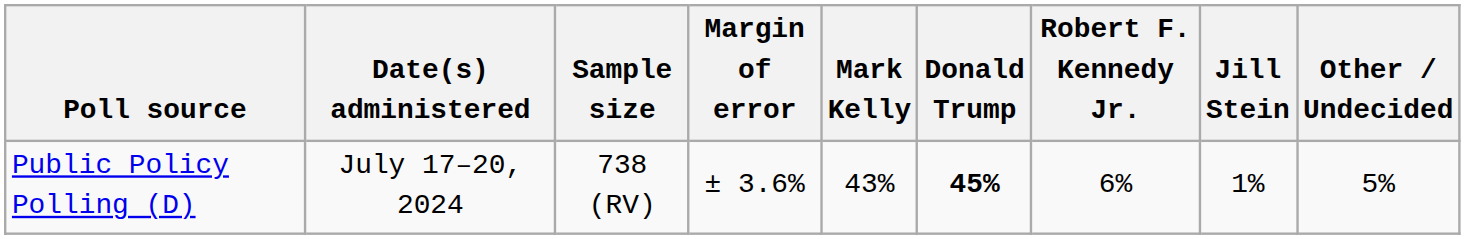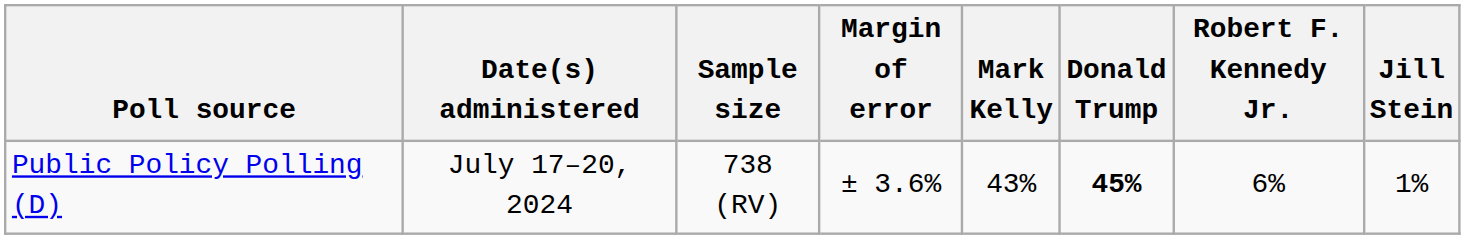- column: (1378, 91)
